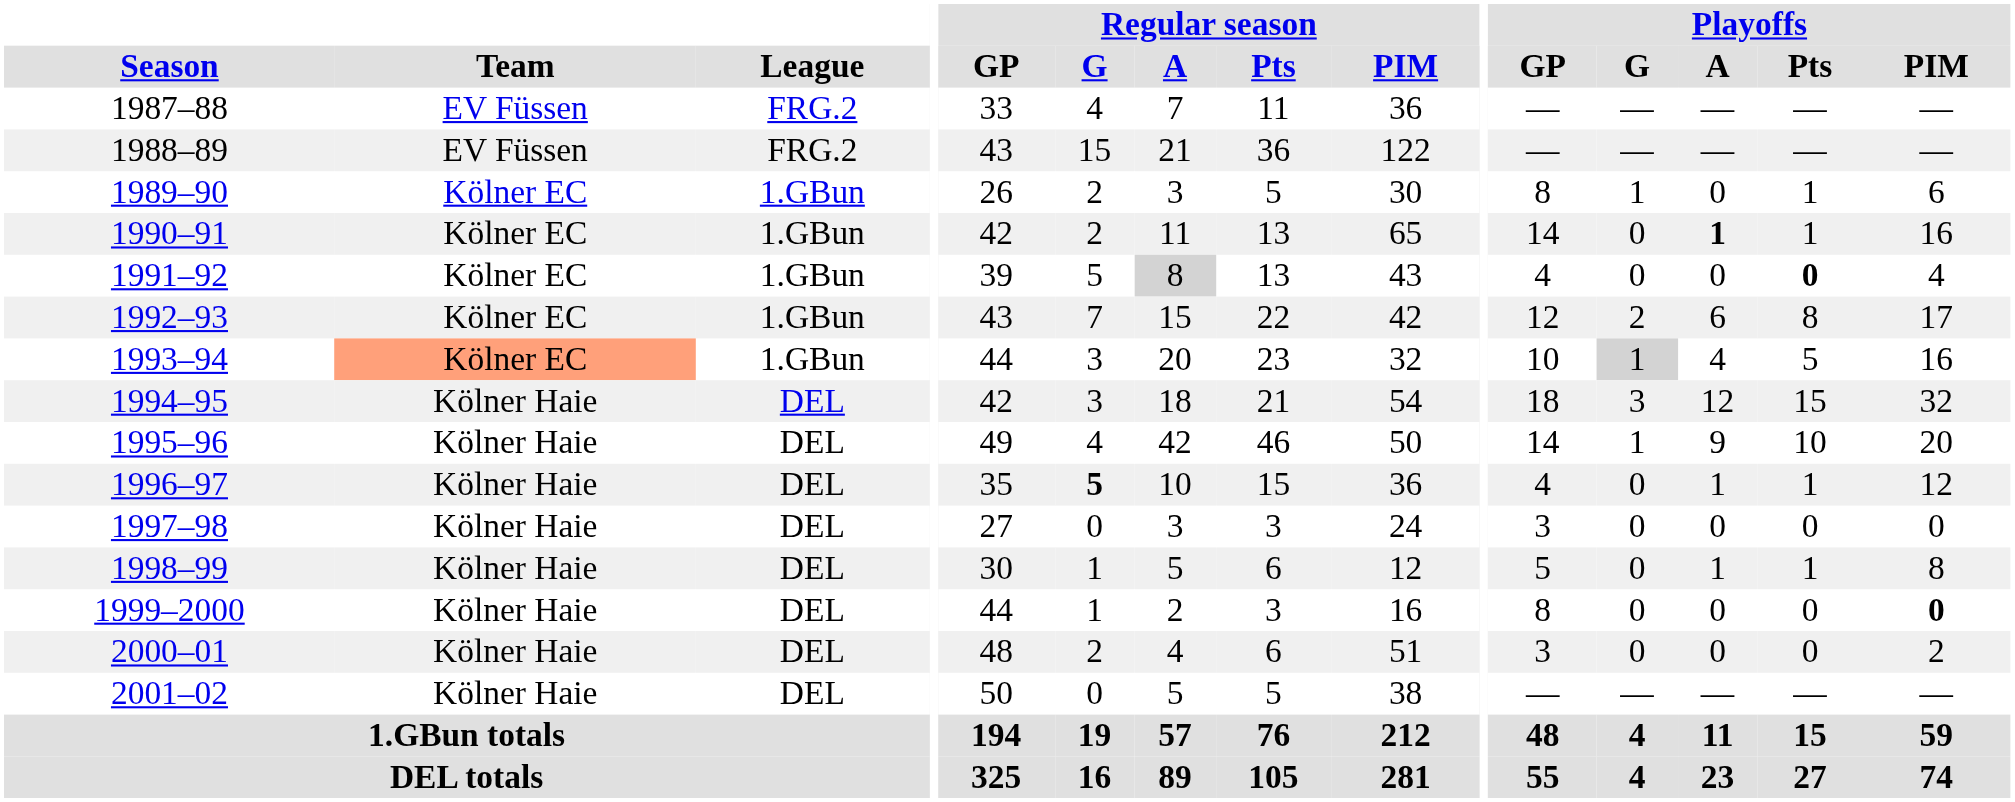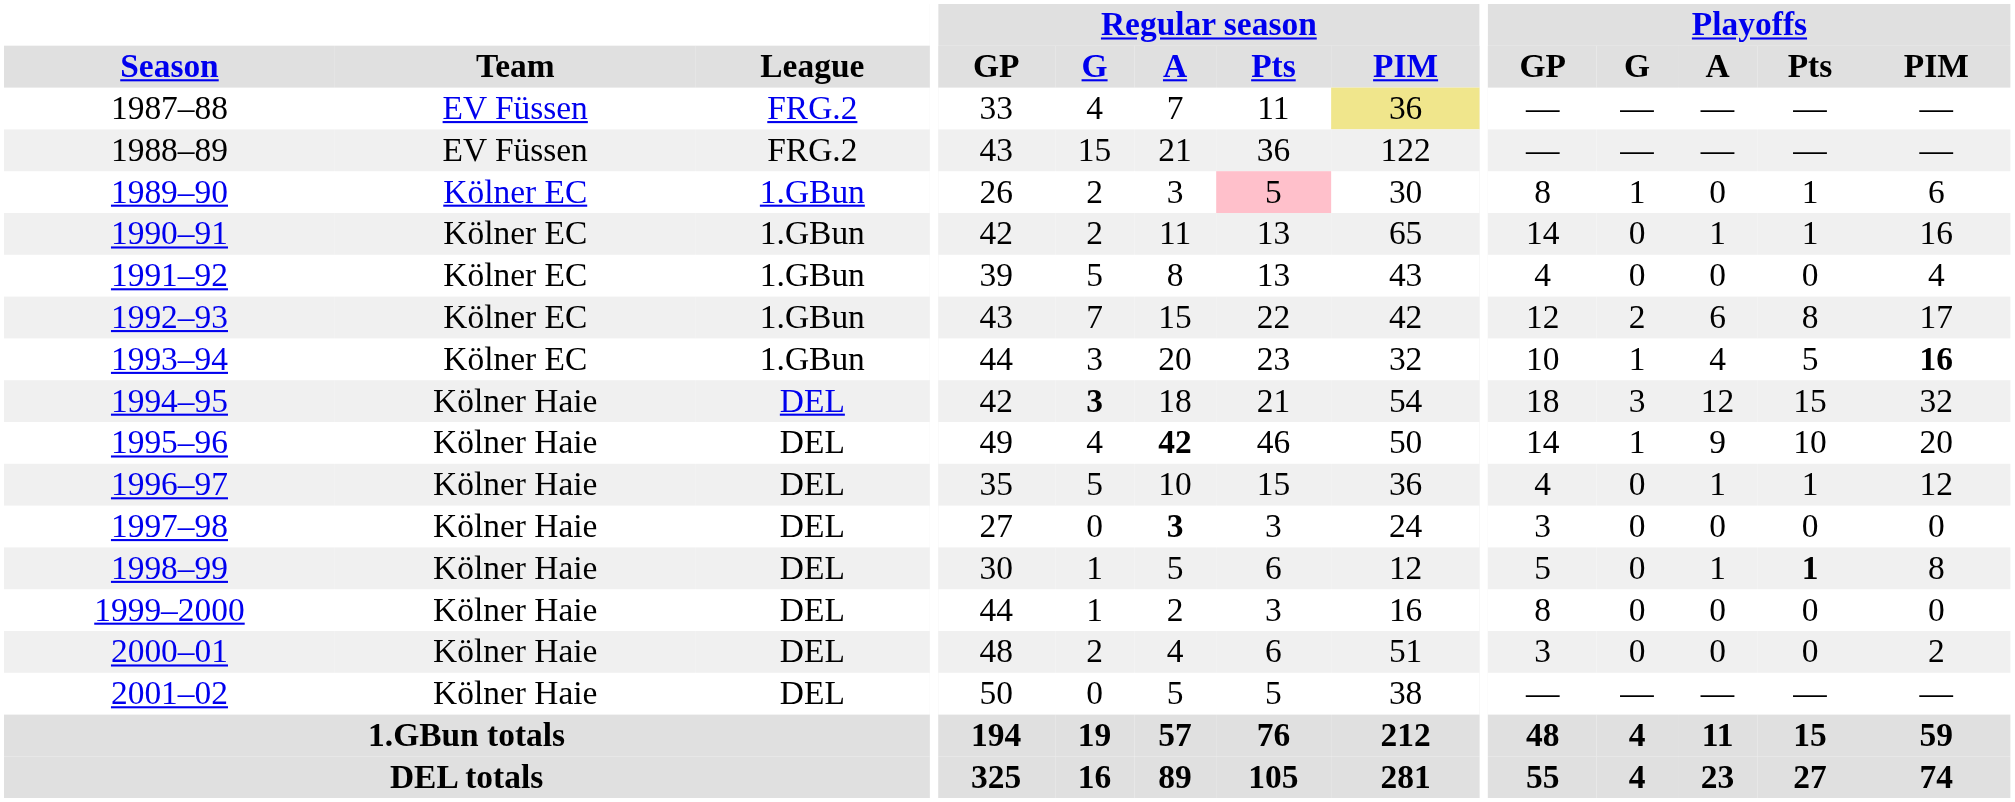(1406, 107) no background -> (1406, 107) khaki background
(1273, 191) no background -> (1273, 191) pink background
(1718, 233) bold -> (1718, 233) normal
(1175, 275) lightgrey background -> (1175, 275) no background
(1810, 275) bold -> (1810, 275) normal
(515, 358) lightsalmon background -> (515, 358) no background
(1637, 358) lightgrey background -> (1637, 358) no background
(1936, 358) normal -> (1936, 358) bold
(1095, 400) normal -> (1095, 400) bold
(1175, 442) normal -> (1175, 442) bold
(1095, 484) bold -> (1095, 484) normal
(1175, 525) normal -> (1175, 525) bold
(1810, 567) normal -> (1810, 567) bold
(1936, 609) bold -> (1936, 609) normal
